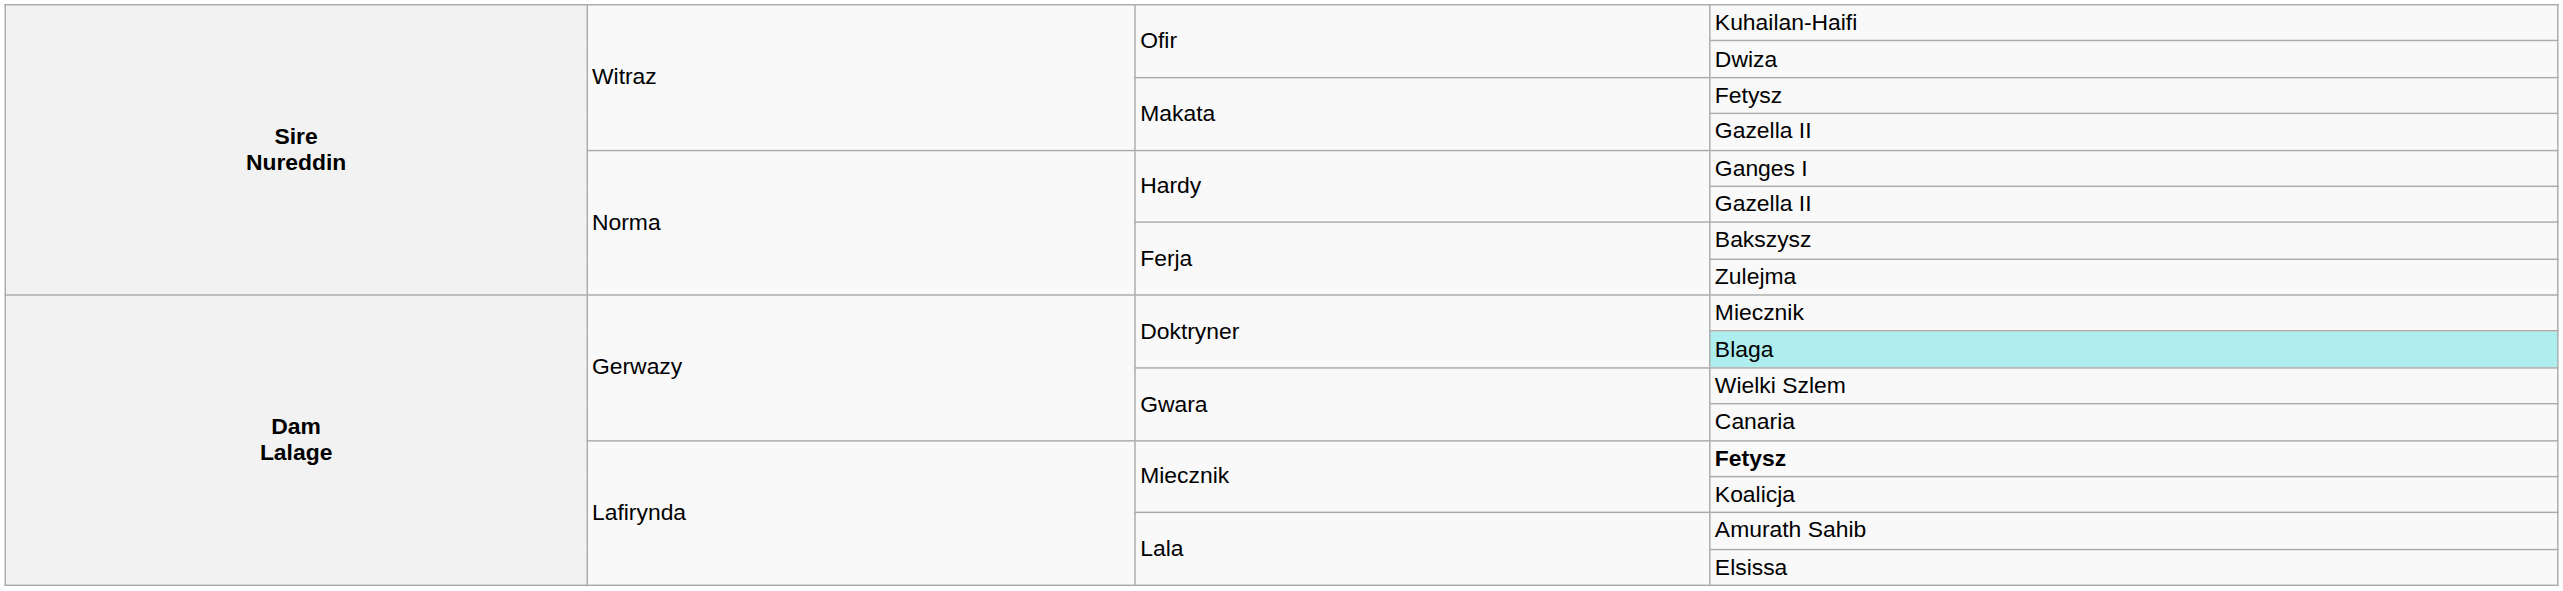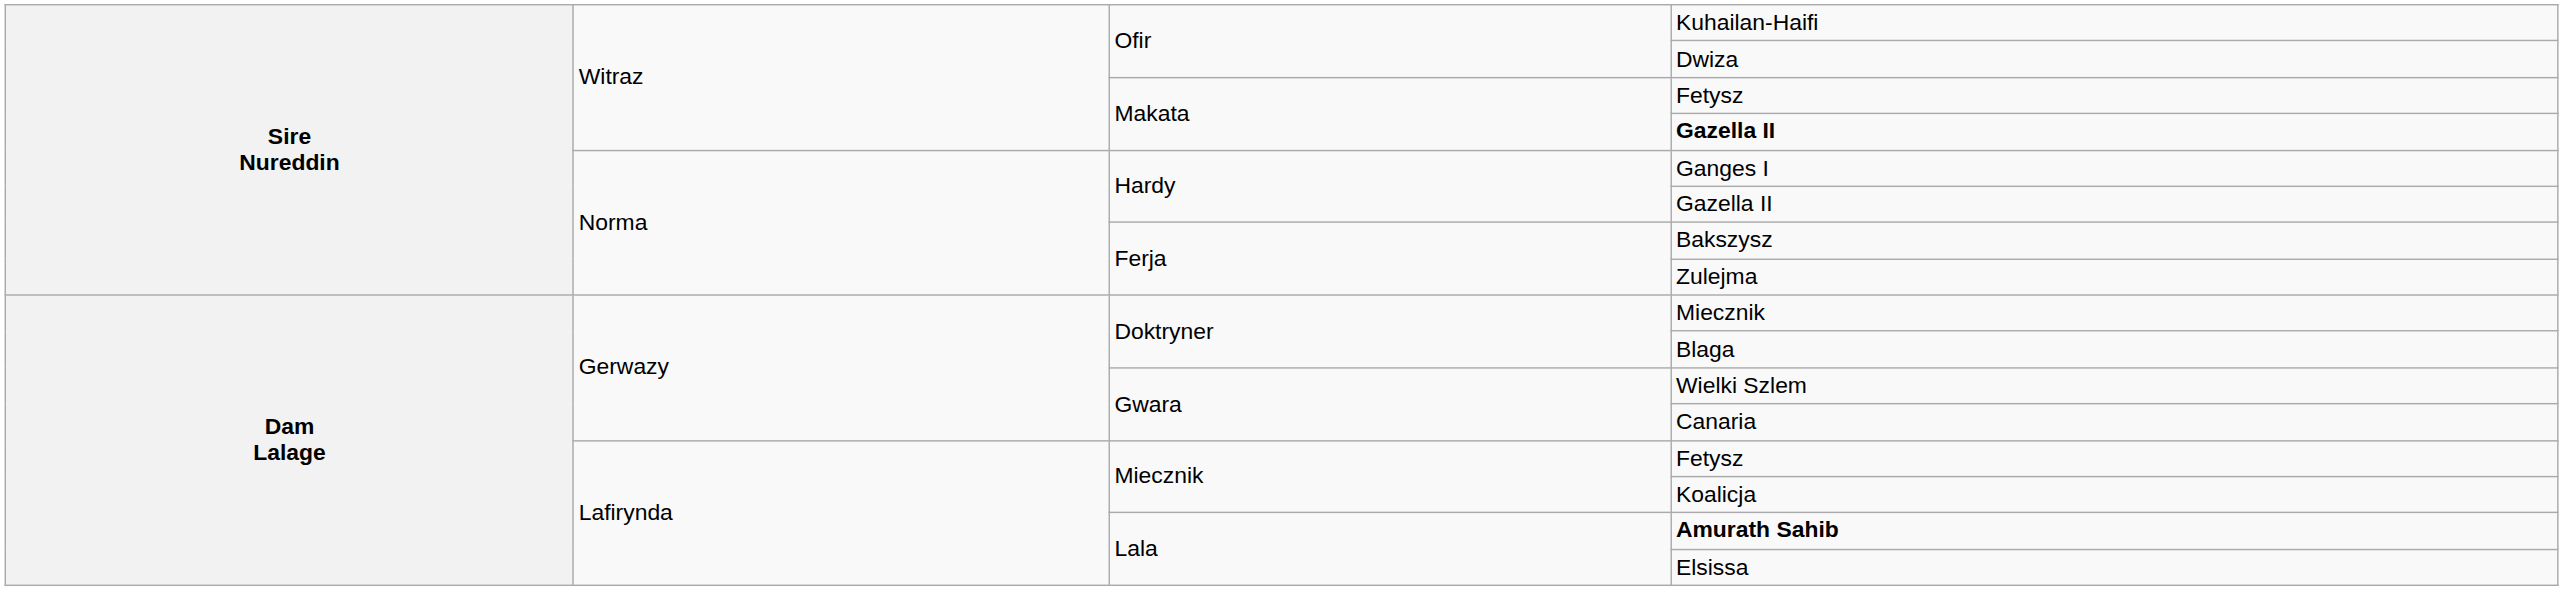(1763, 131) normal -> (1726, 131) bold
(1744, 349) paleturquoise background -> (1705, 349) no background
(1750, 458) bold -> (1710, 458) normal
(1791, 530) normal -> (1757, 530) bold
